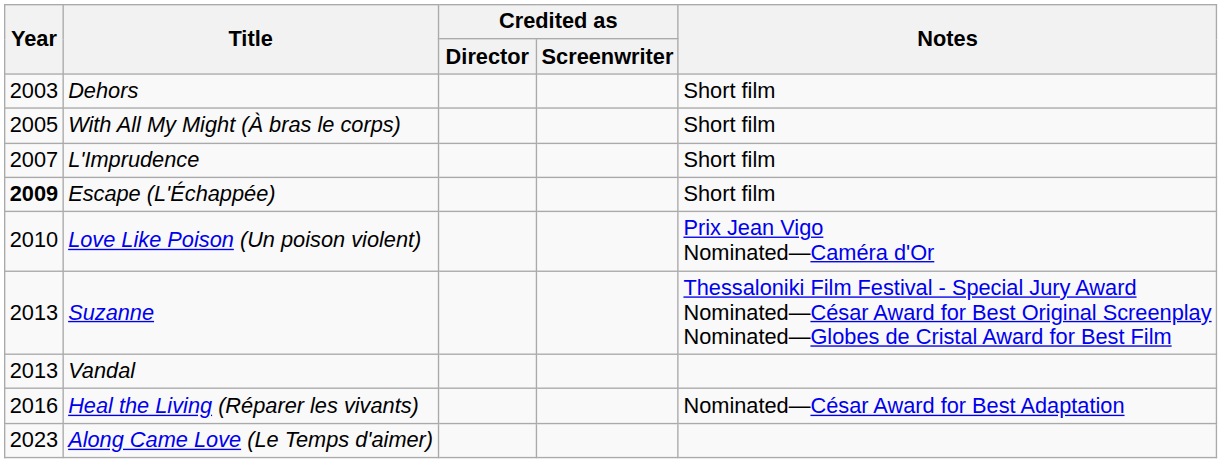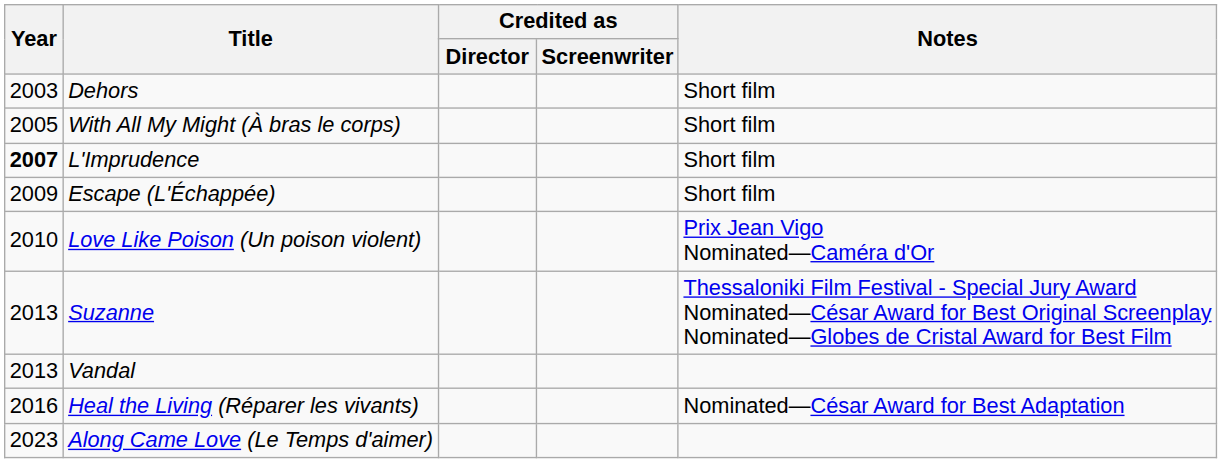(34, 159) normal -> (34, 159) bold
(34, 194) bold -> (34, 194) normal
